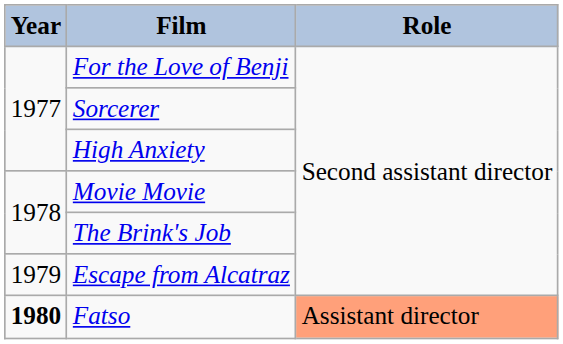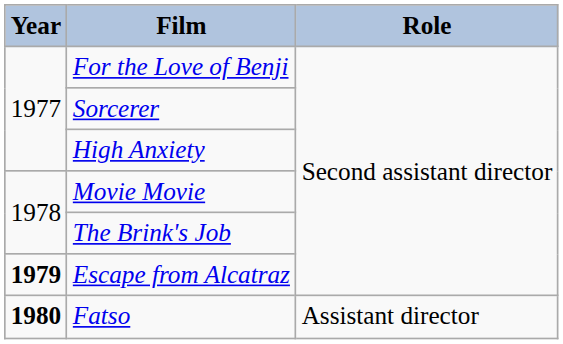(36, 275) normal -> (36, 275) bold
(390, 316) lightsalmon background -> (390, 316) no background
